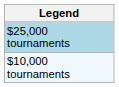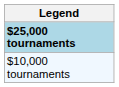(38, 37) normal -> (41, 37) bold
